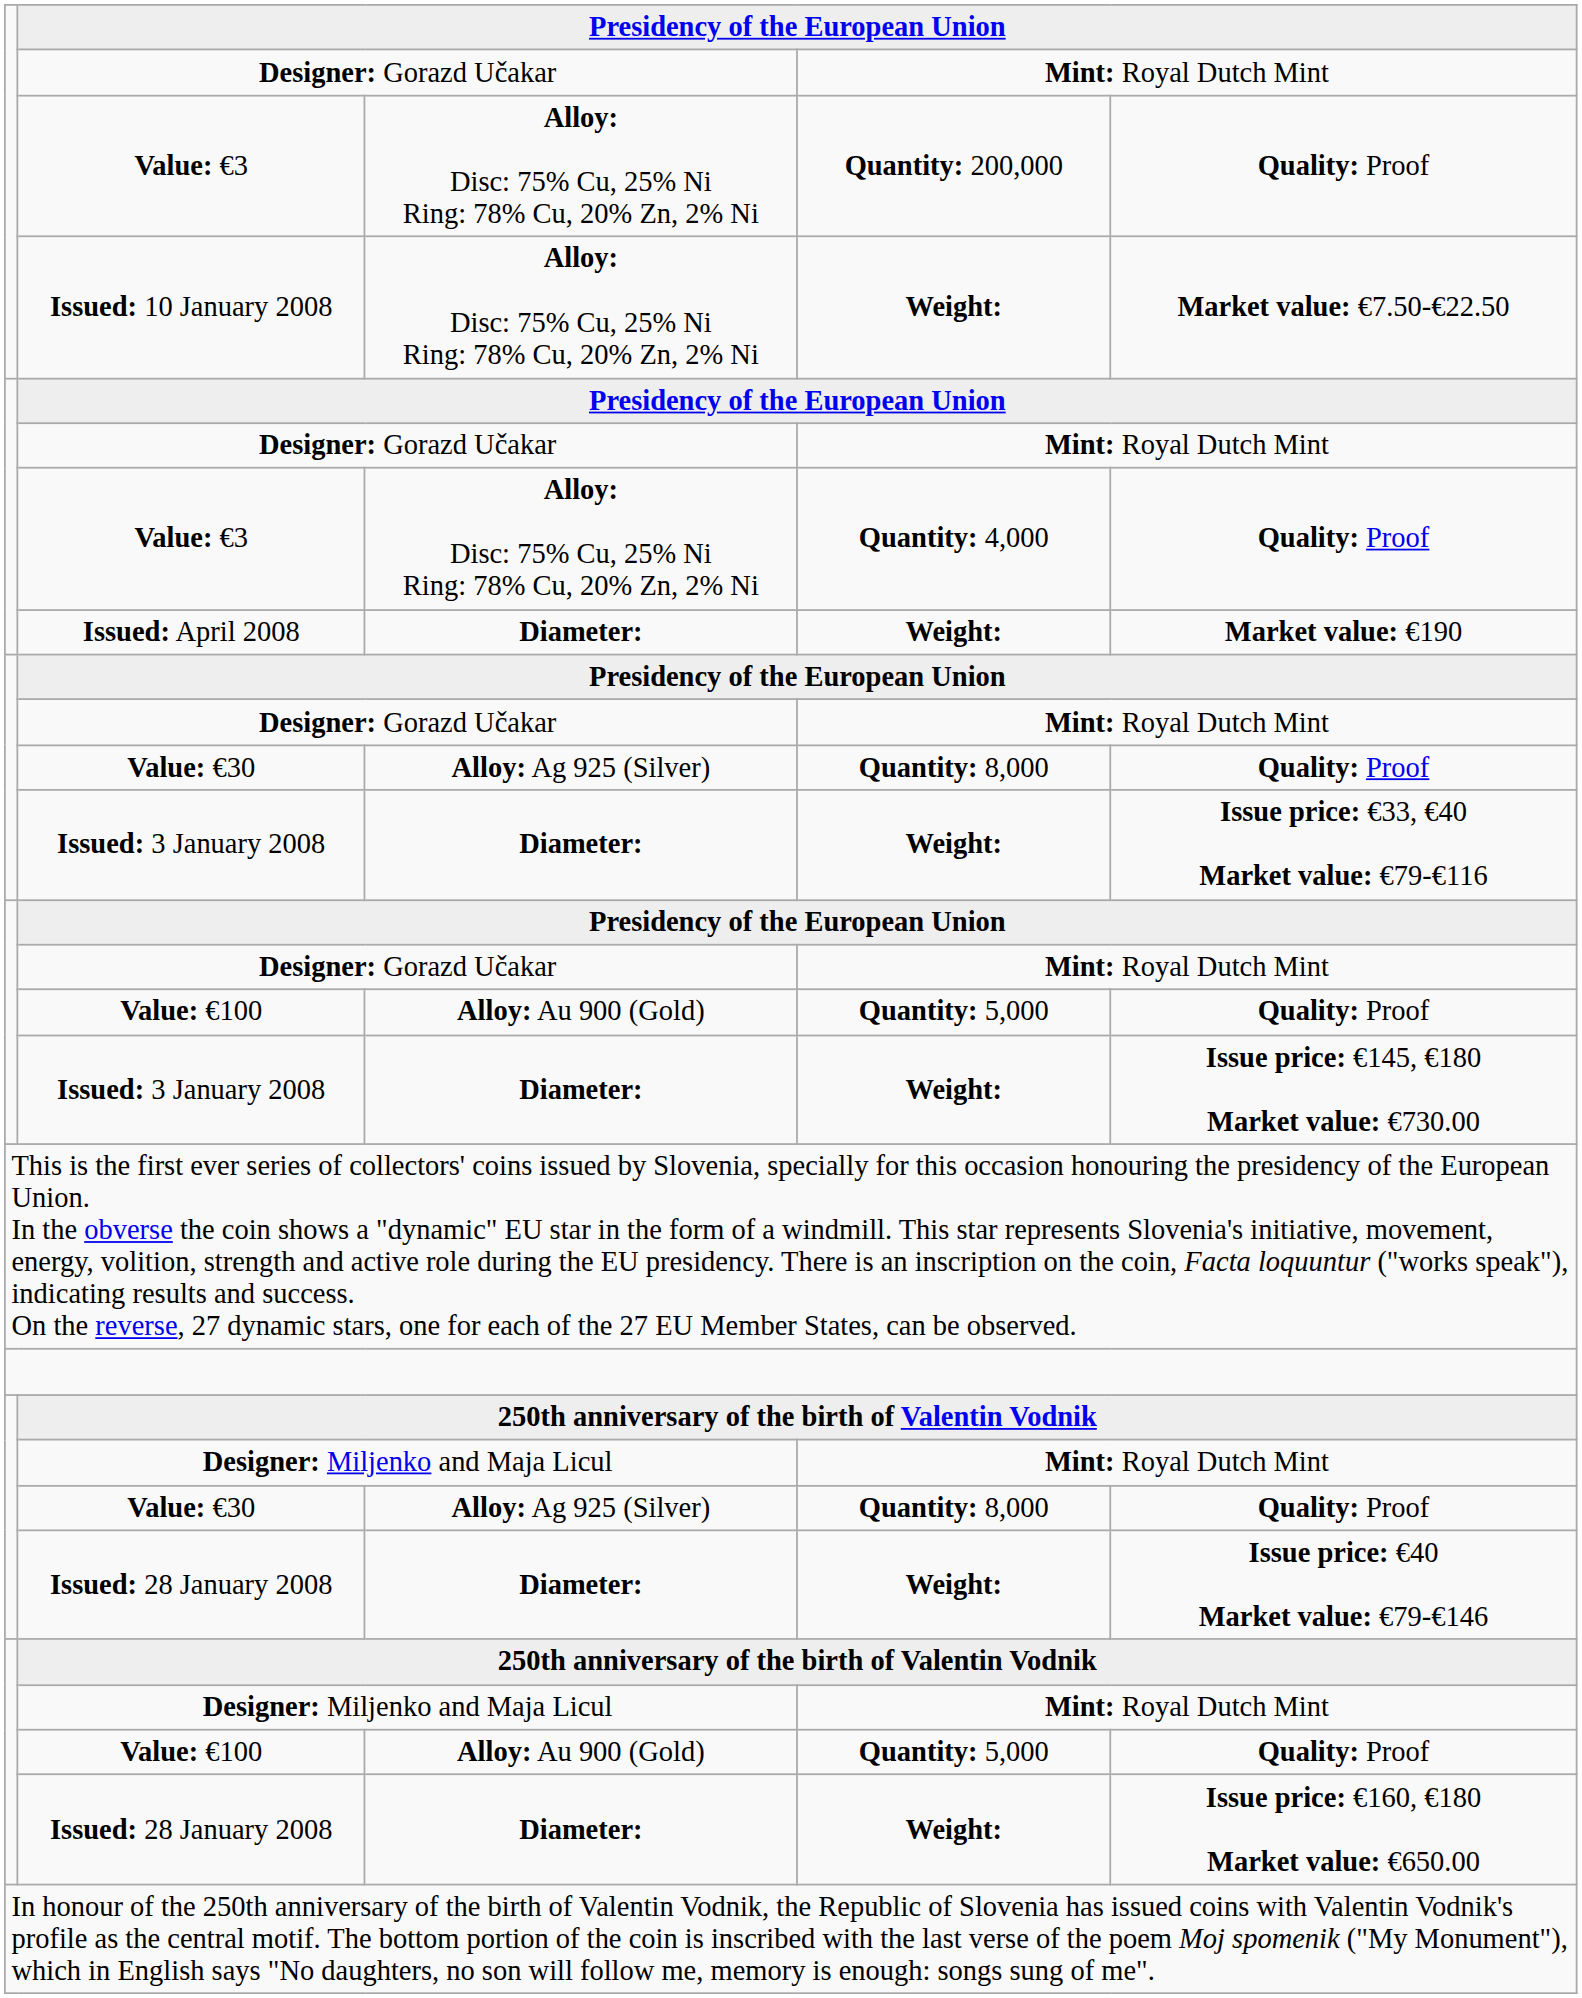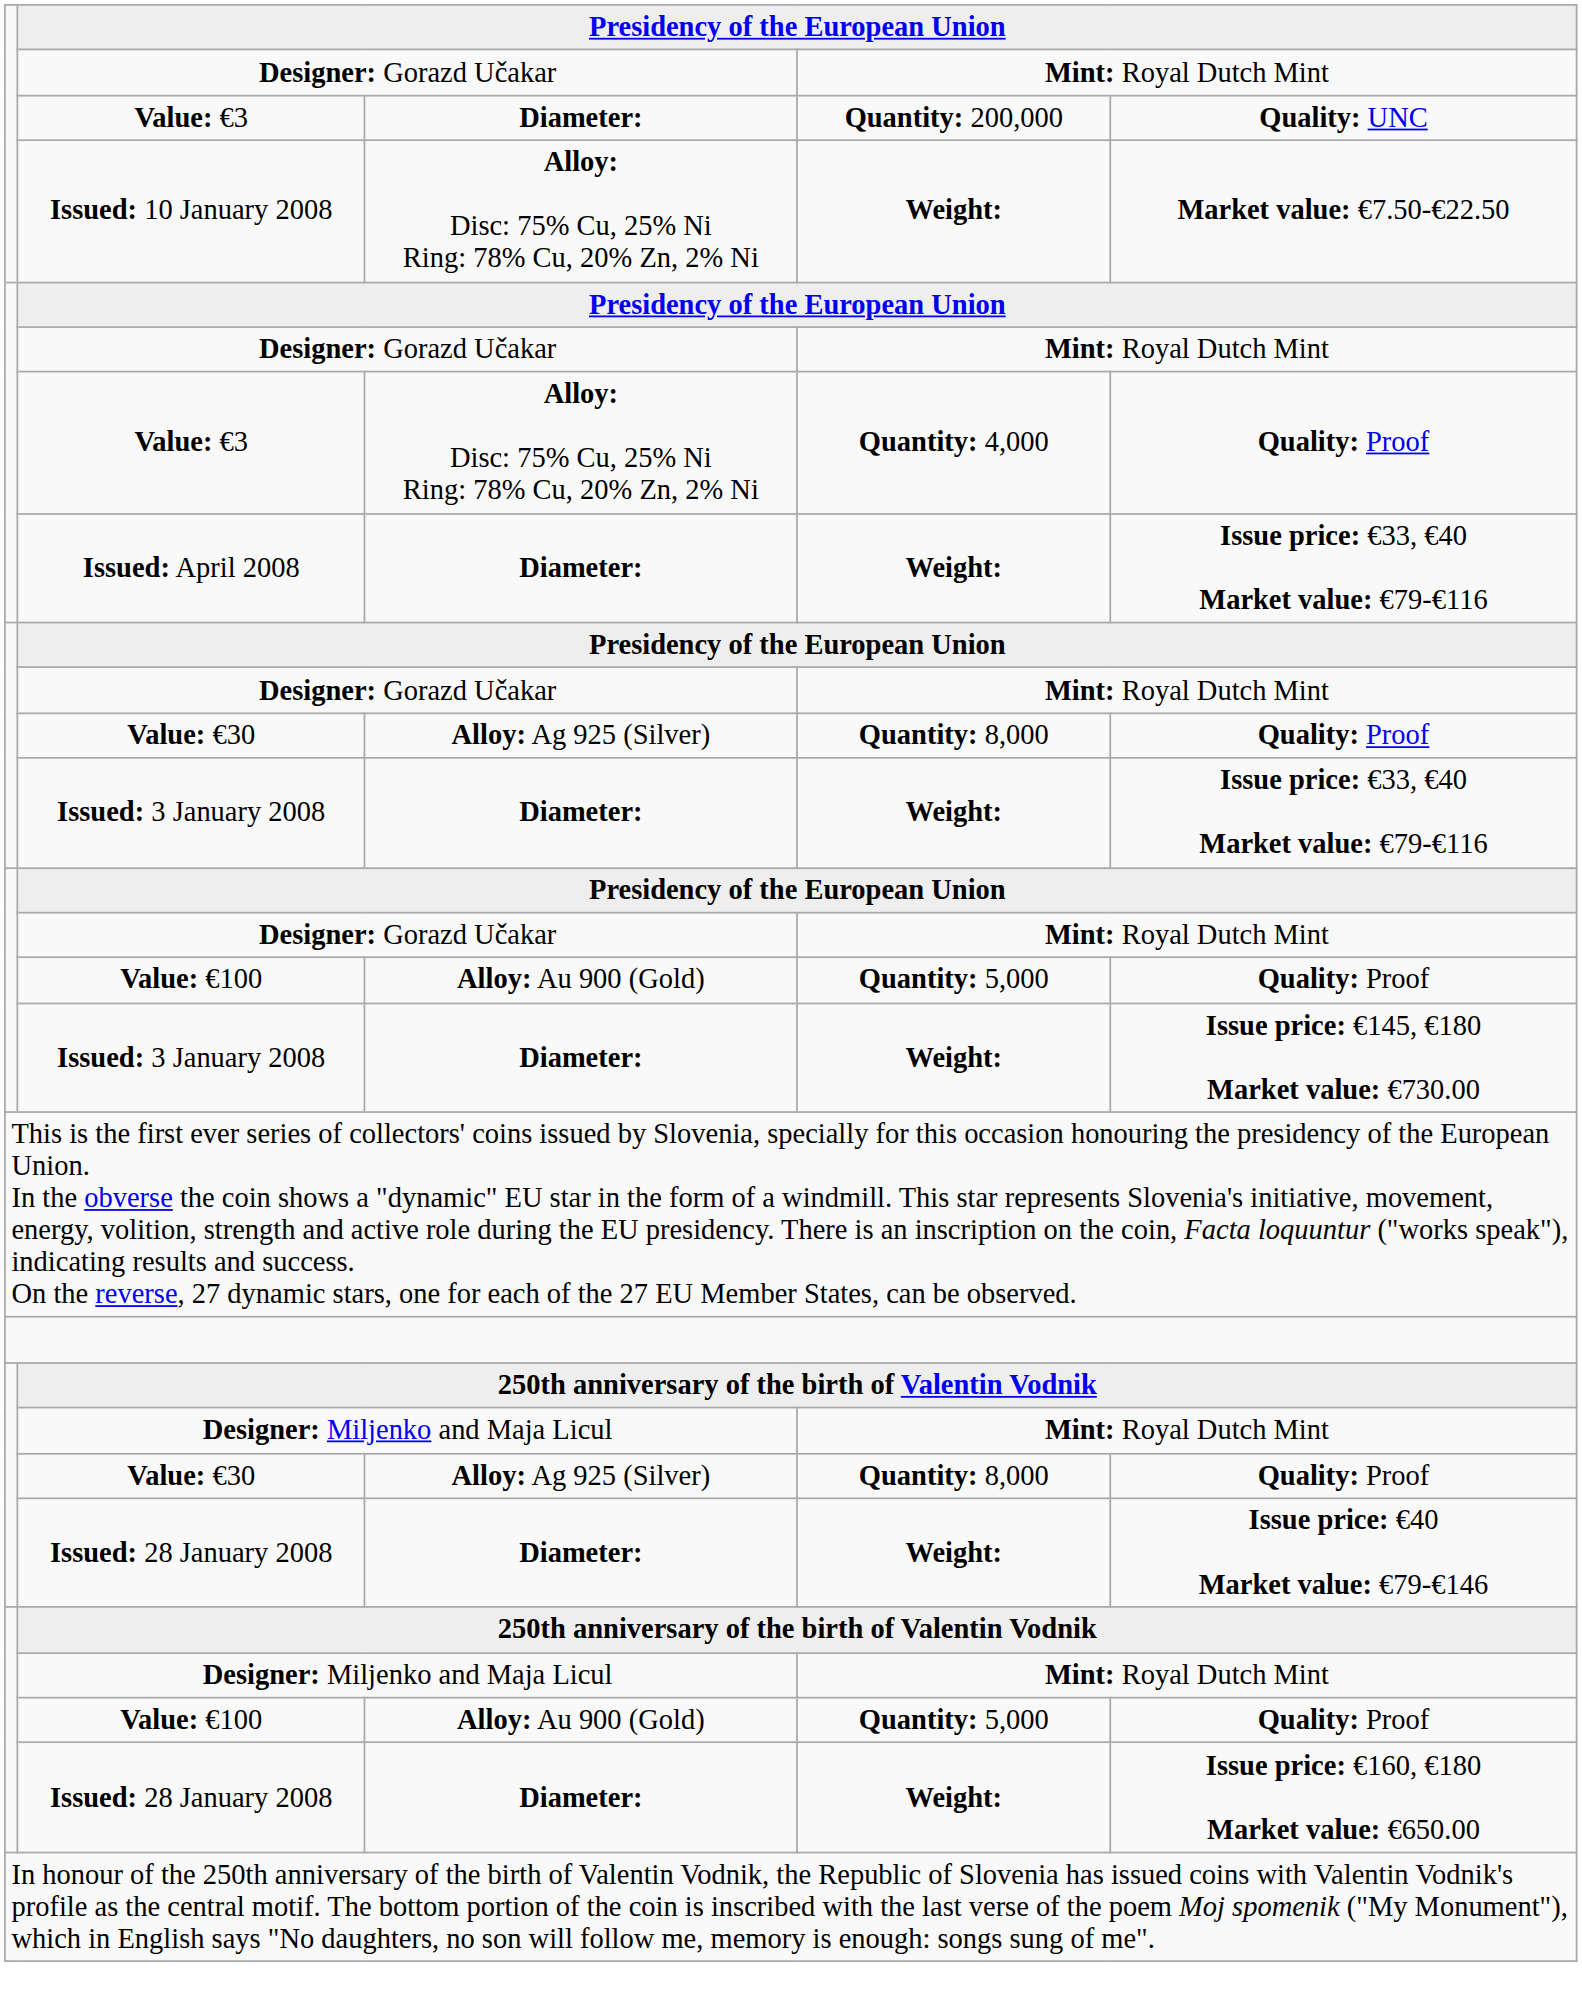(581, 165) Alloy: Disc: 75% Cu, 25% Ni Ring: 78% Cu, 20% Zn, 2% Ni -> (581, 117) Diameter:
(1343, 165) Quality: Proof -> (1343, 117) Quality: UNC
(1344, 631) Market value: €190 -> (1343, 567) Issue price: €33, €40 Market value: €79-€116
